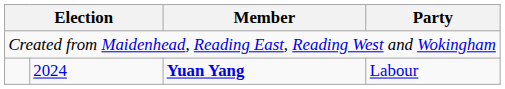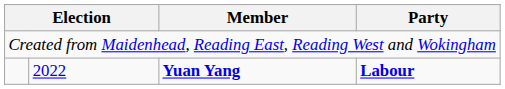(50, 71) 2024 -> (49, 71) 2022
(394, 71) normal -> (387, 71) bold
